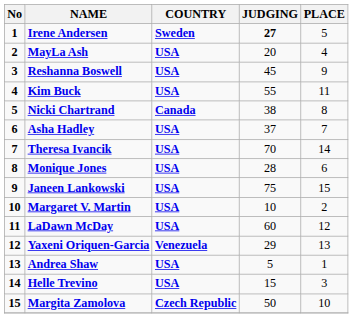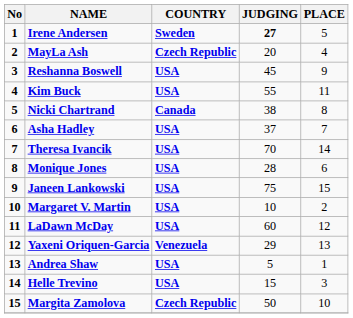(167, 52) USA -> (196, 52) Czech Republic
